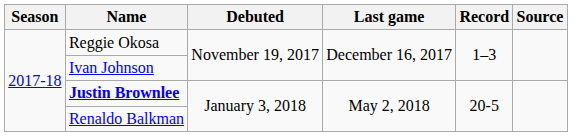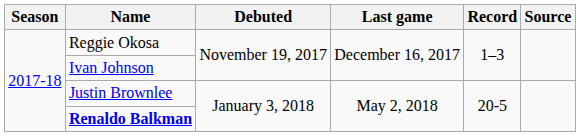(124, 93) bold -> (121, 93) normal
(126, 118) normal -> (130, 118) bold
